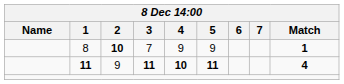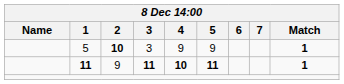(85, 48) 8 -> (85, 48) 5
(149, 48) 7 -> (149, 48) 3
(305, 65) 4 -> (305, 65) 1
